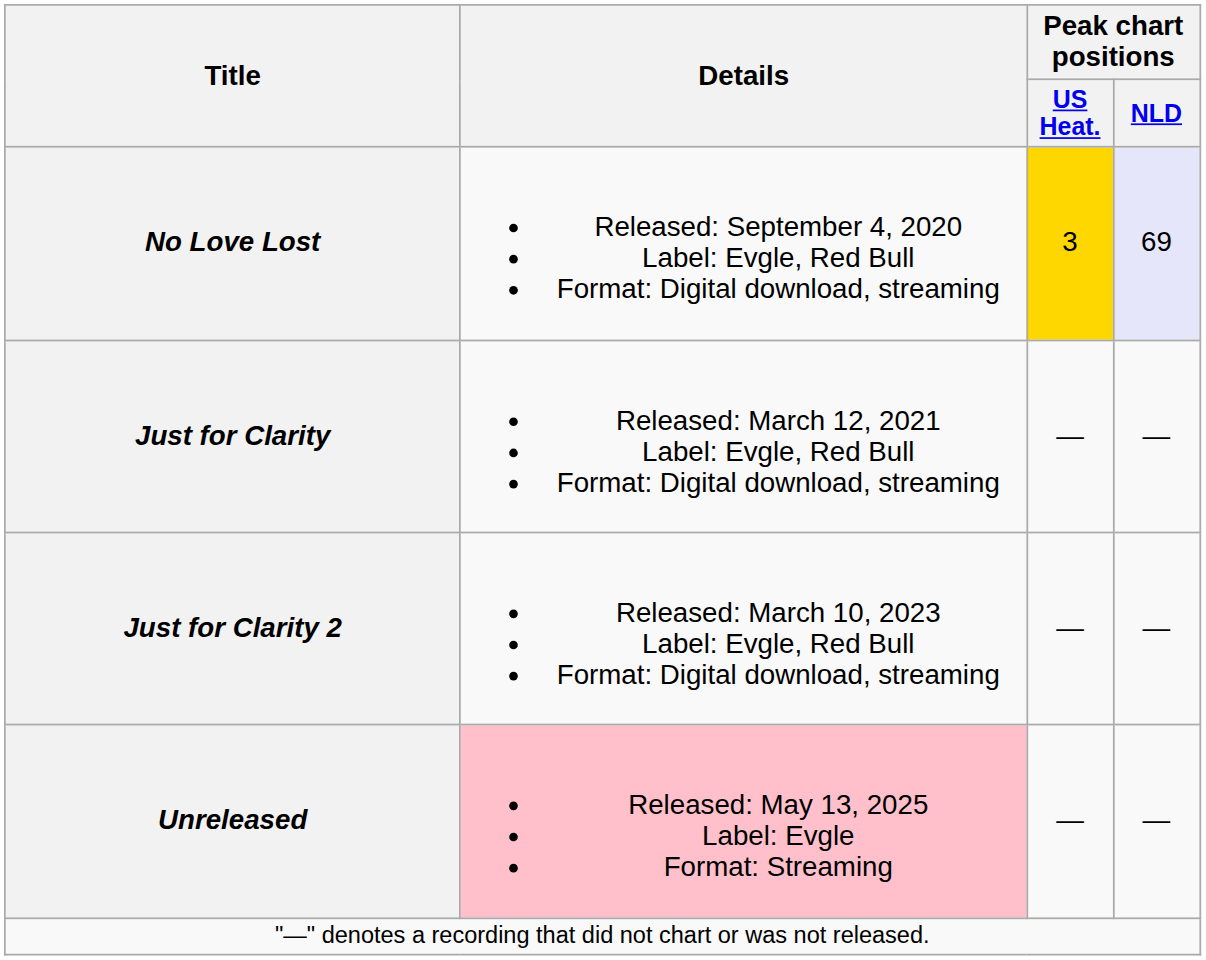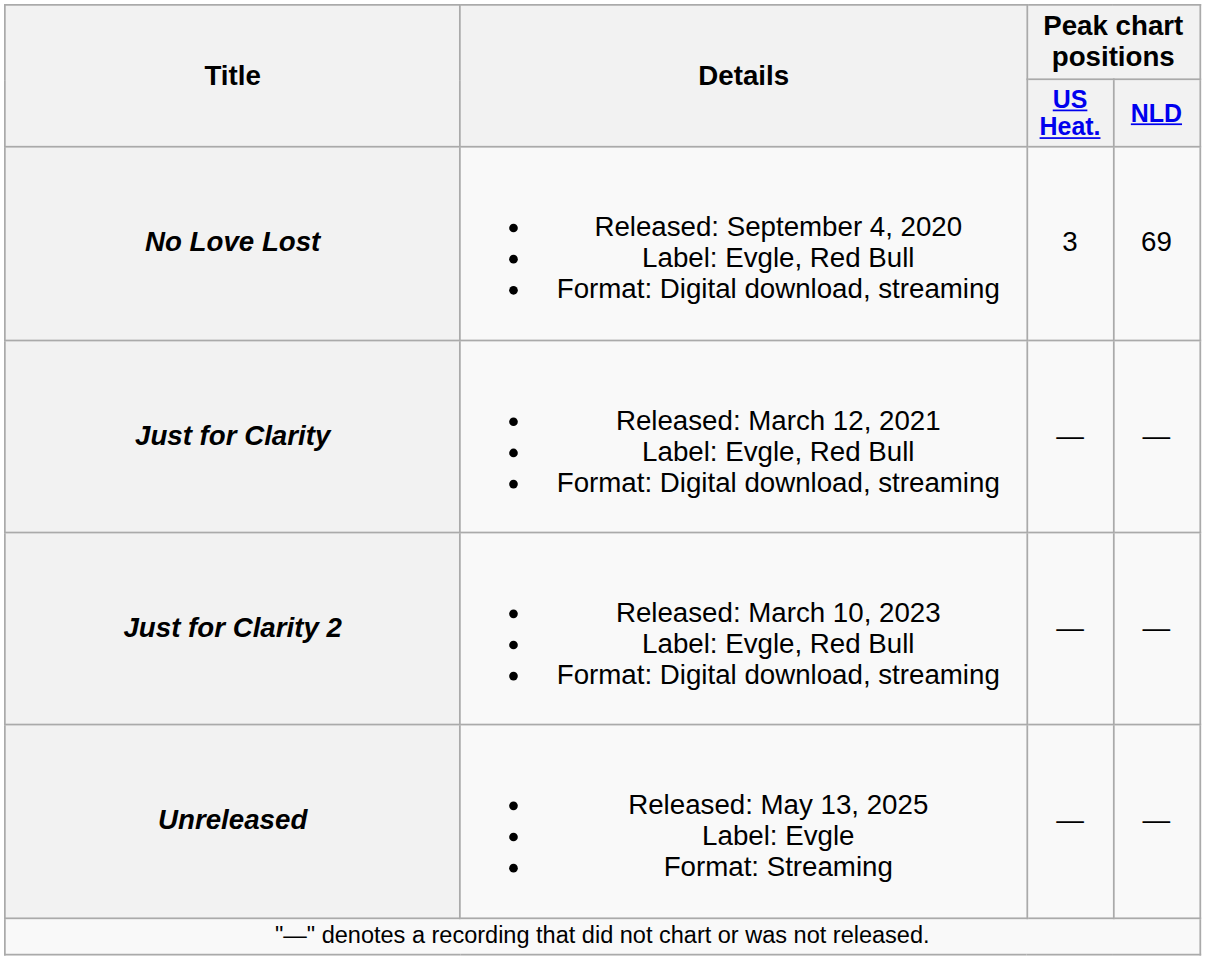(1070, 242) gold background -> (1070, 242) no background
(1156, 242) lavender background -> (1156, 242) no background
(744, 837) pink background -> (744, 837) no background
